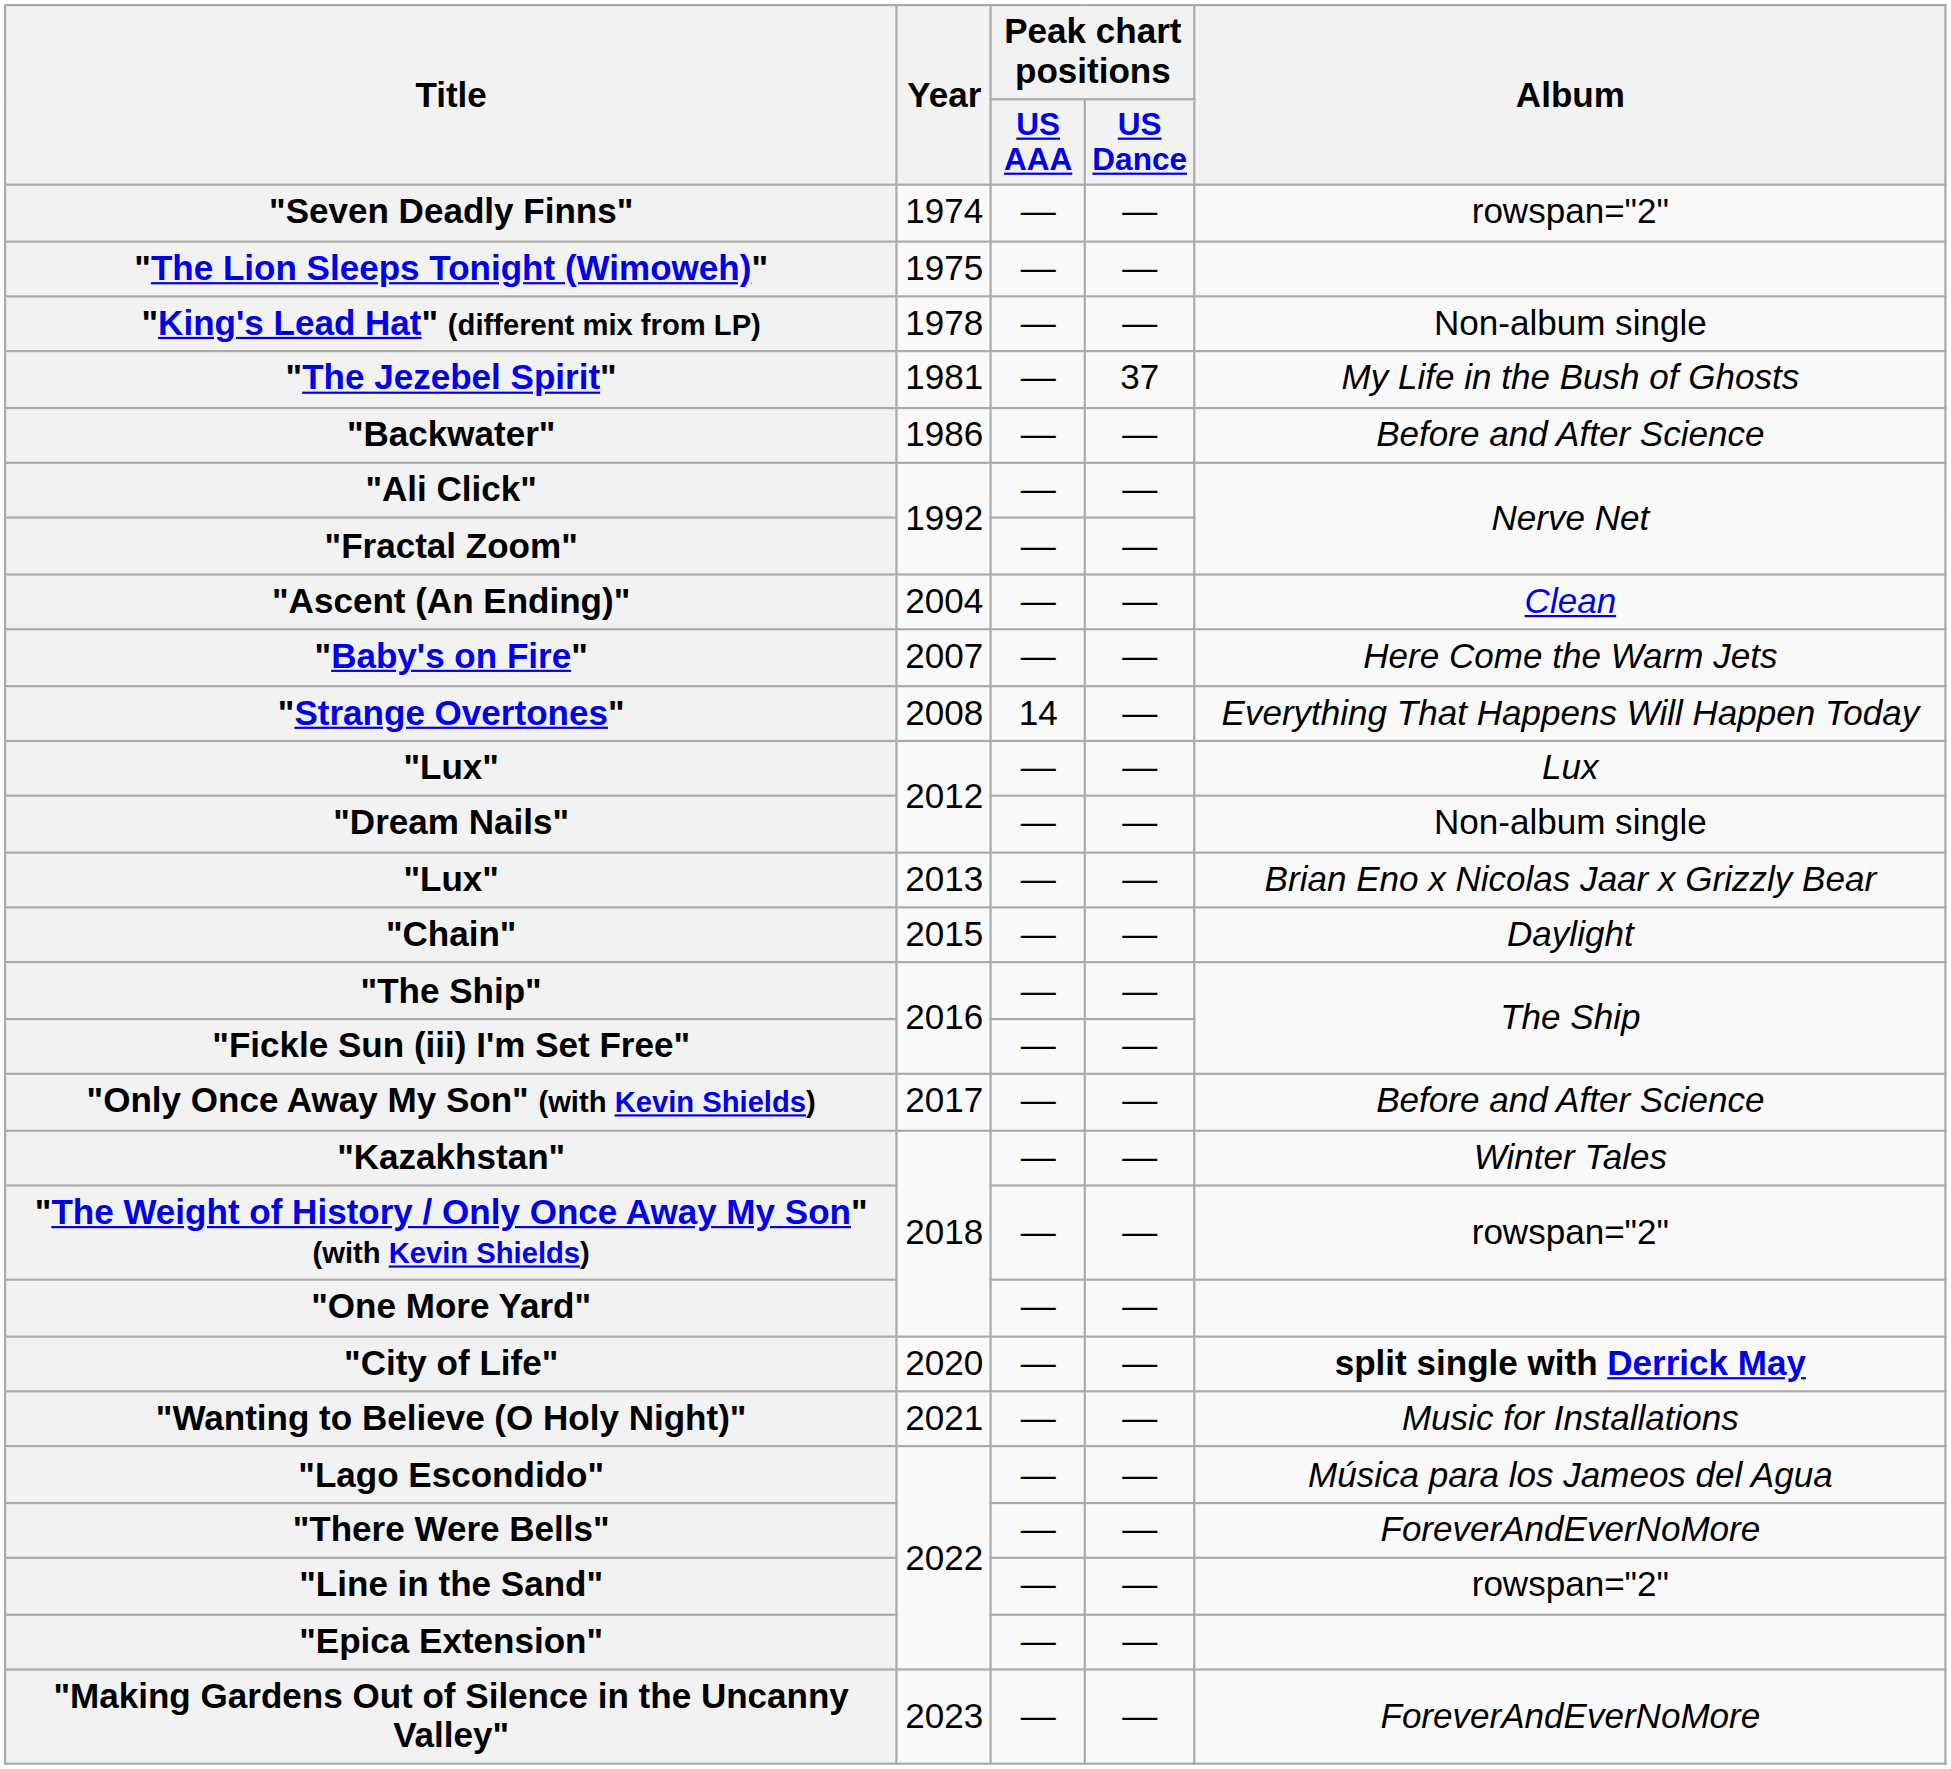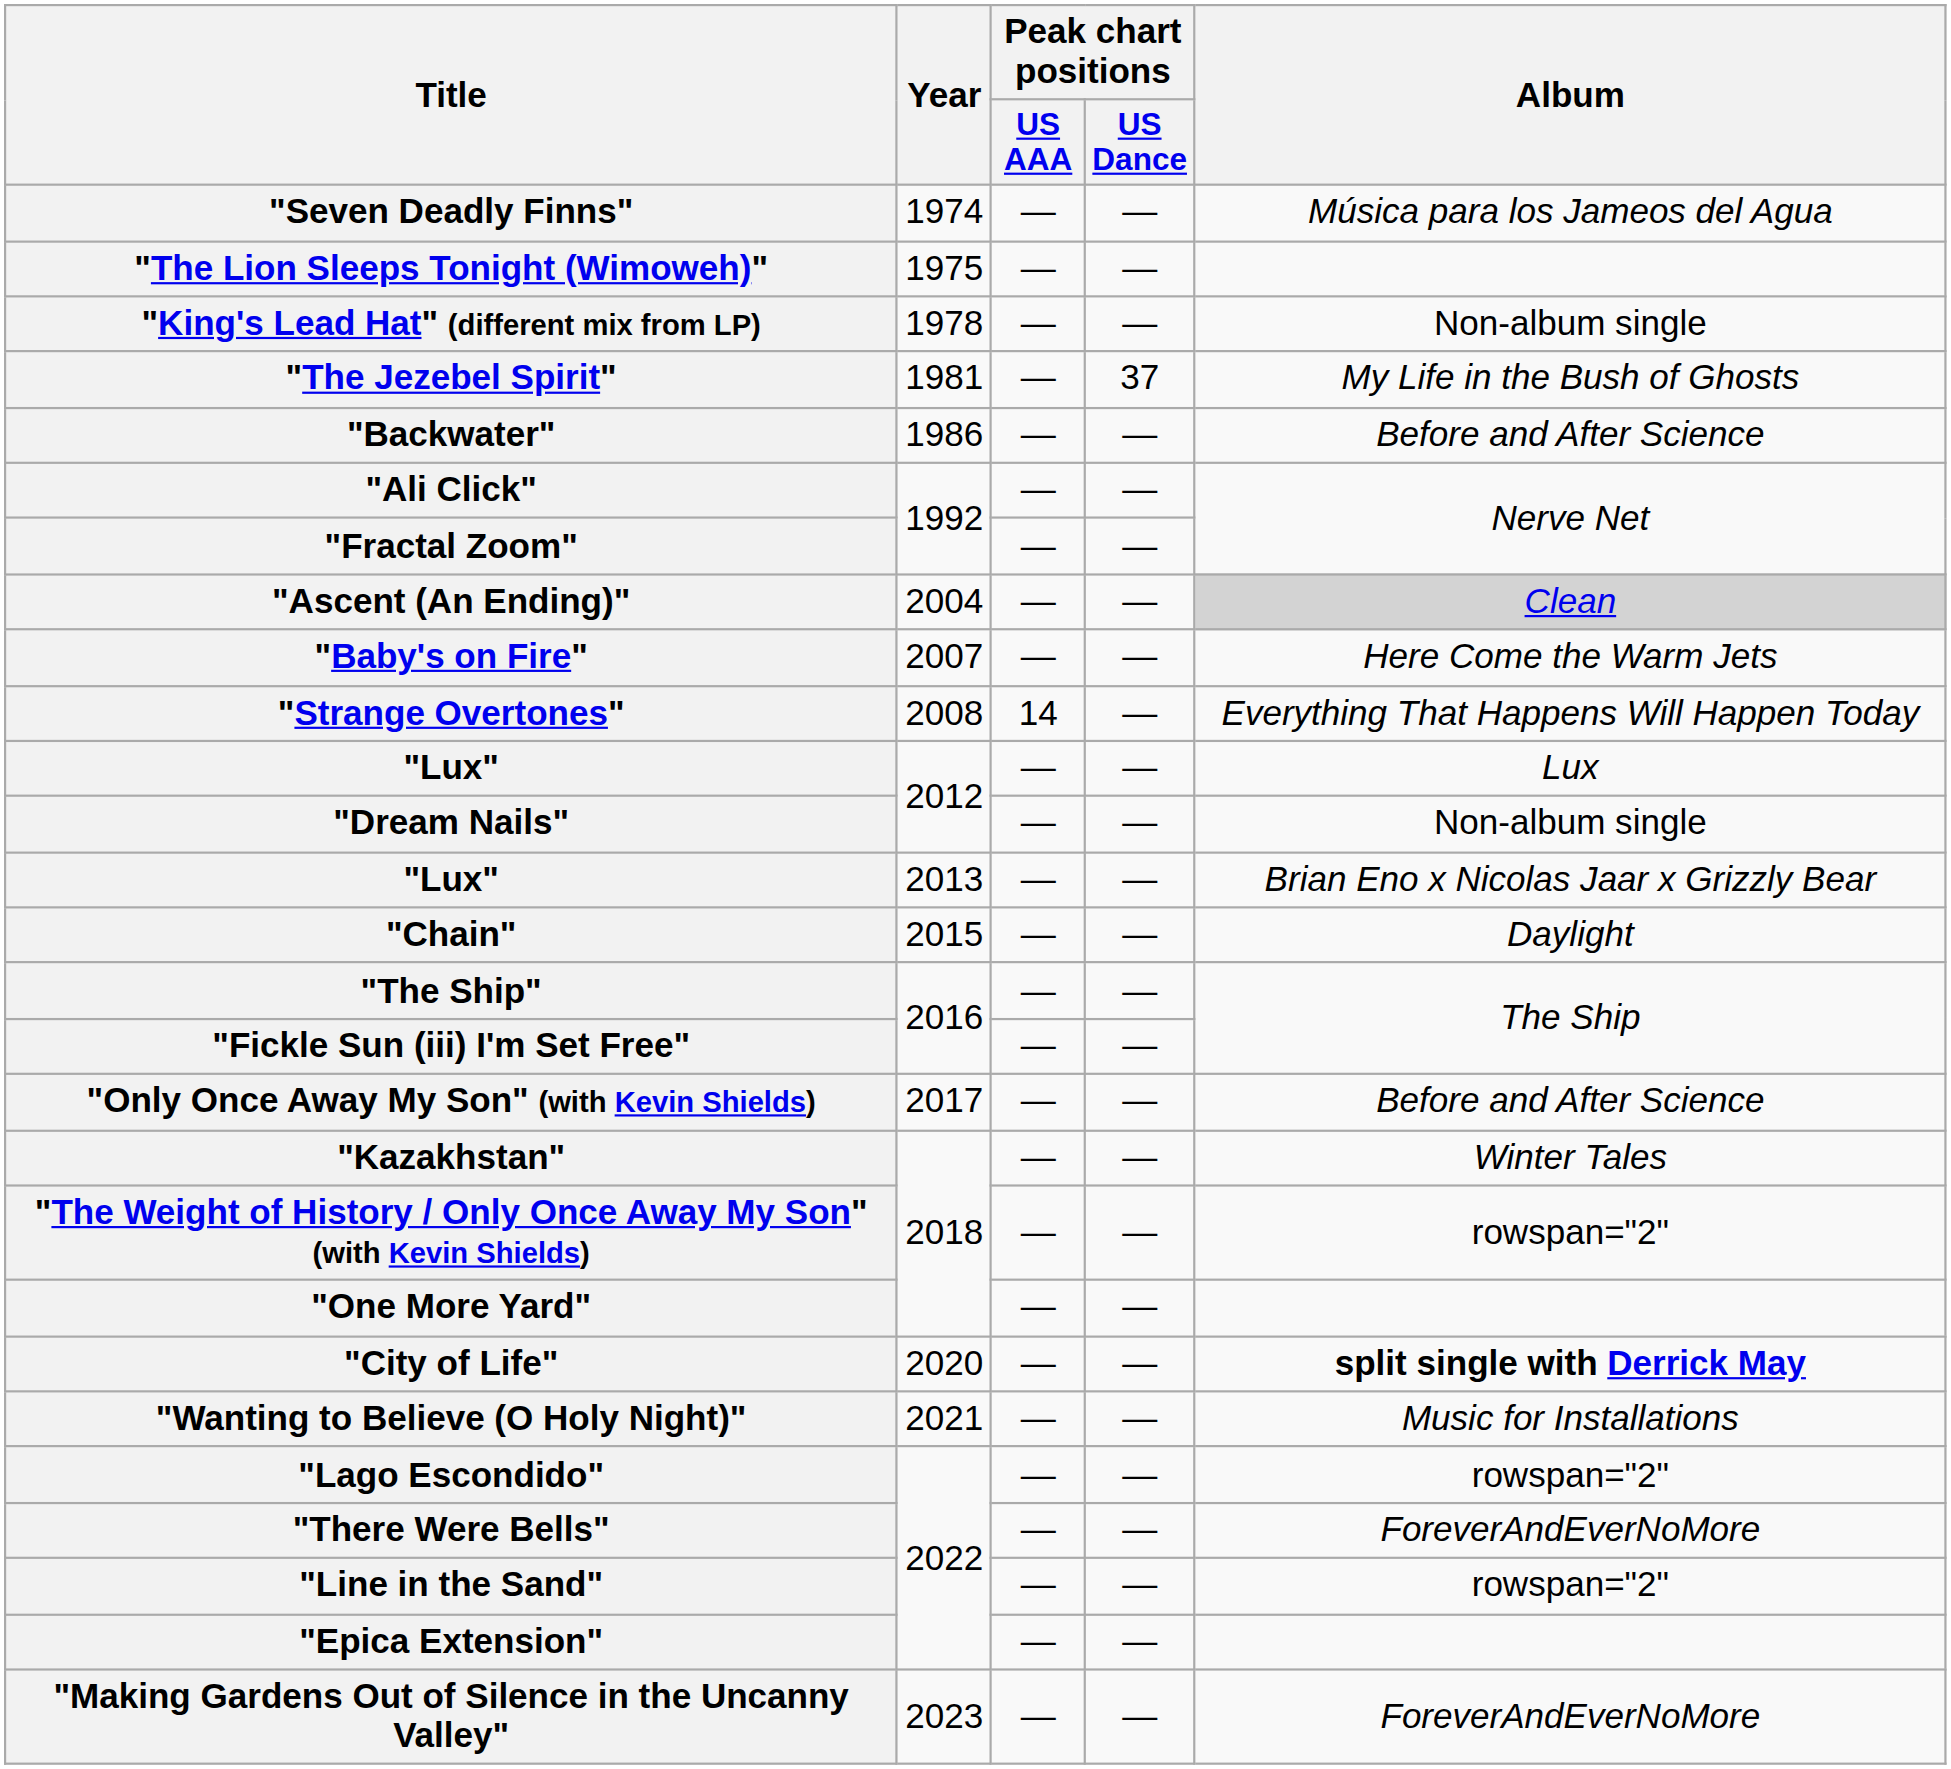(1570, 212) rowspan="2" -> (1570, 212) Música para los Jameos del Agua
(1570, 601) no background -> (1570, 601) lightgrey background
(1570, 1474) Música para los Jameos del Agua -> (1570, 1474) rowspan="2"
